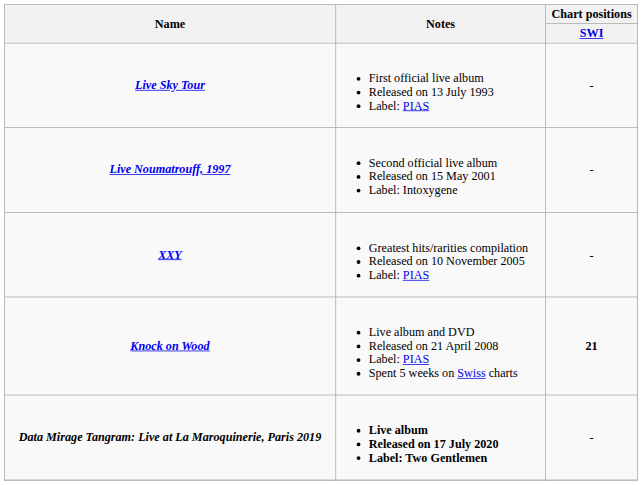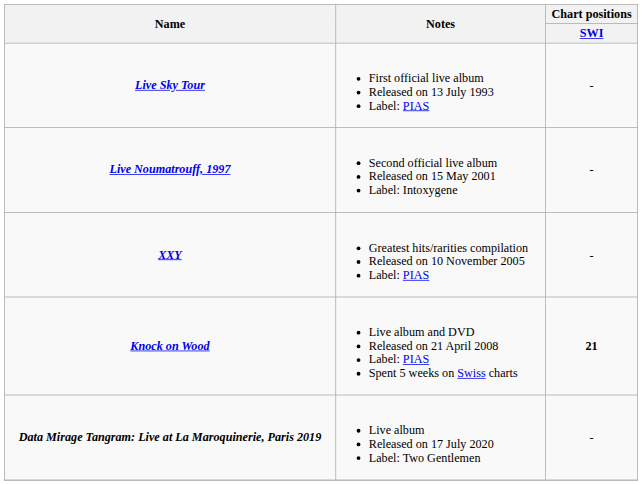(441, 444) bold -> (441, 444) normal
